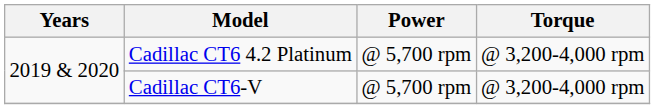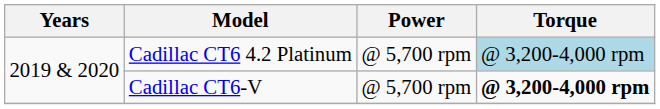(563, 53) no background -> (563, 53) lightblue background
(563, 86) normal -> (565, 86) bold
